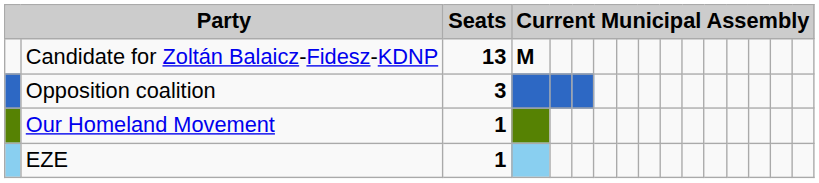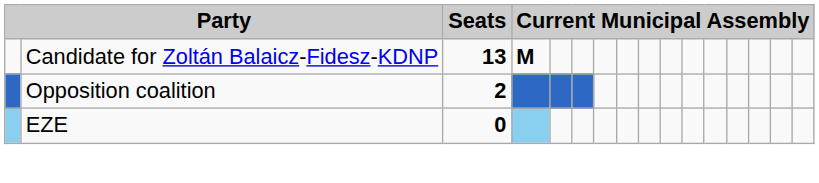(500, 90) 3 -> (500, 90) 2
- row: (150, 125)
(500, 159) 1 -> (500, 125) 0
